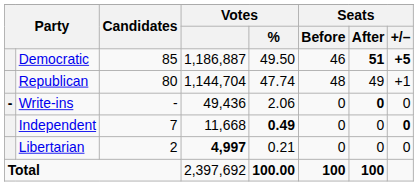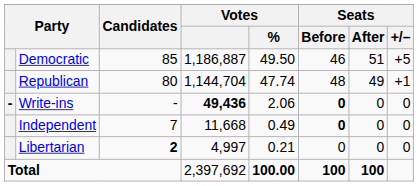(377, 59) bold -> (377, 59) normal
(403, 59) bold -> (403, 59) normal
(225, 103) normal -> (225, 103) bold
(342, 103) normal -> (342, 103) bold
(380, 103) bold -> (380, 103) normal
(281, 125) bold -> (281, 125) normal
(342, 125) normal -> (342, 125) bold
(407, 125) bold -> (407, 125) normal
(174, 147) normal -> (174, 147) bold
(228, 147) bold -> (228, 147) normal
